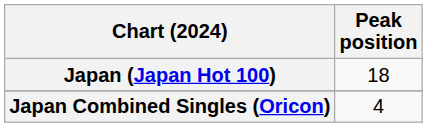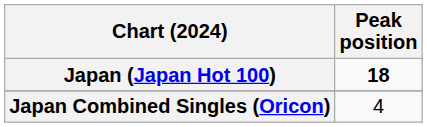(378, 74) normal -> (378, 74) bold
